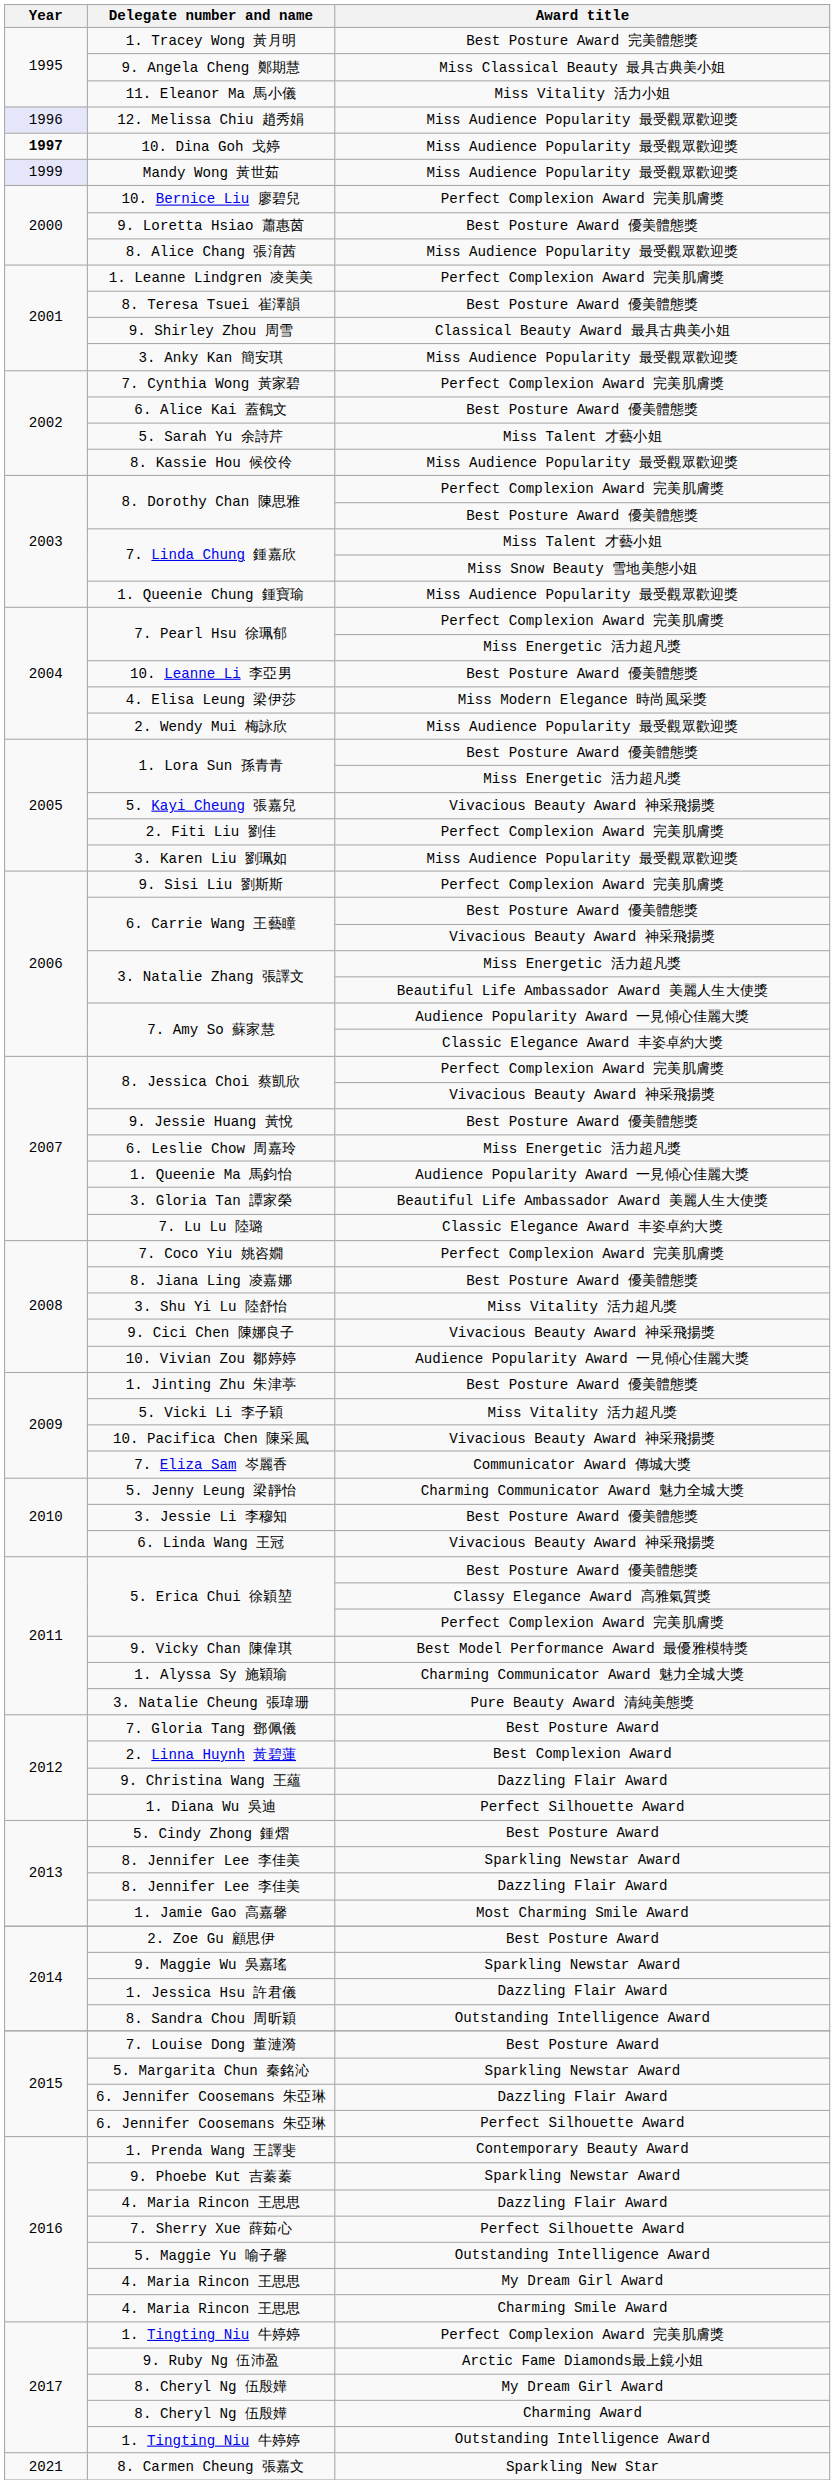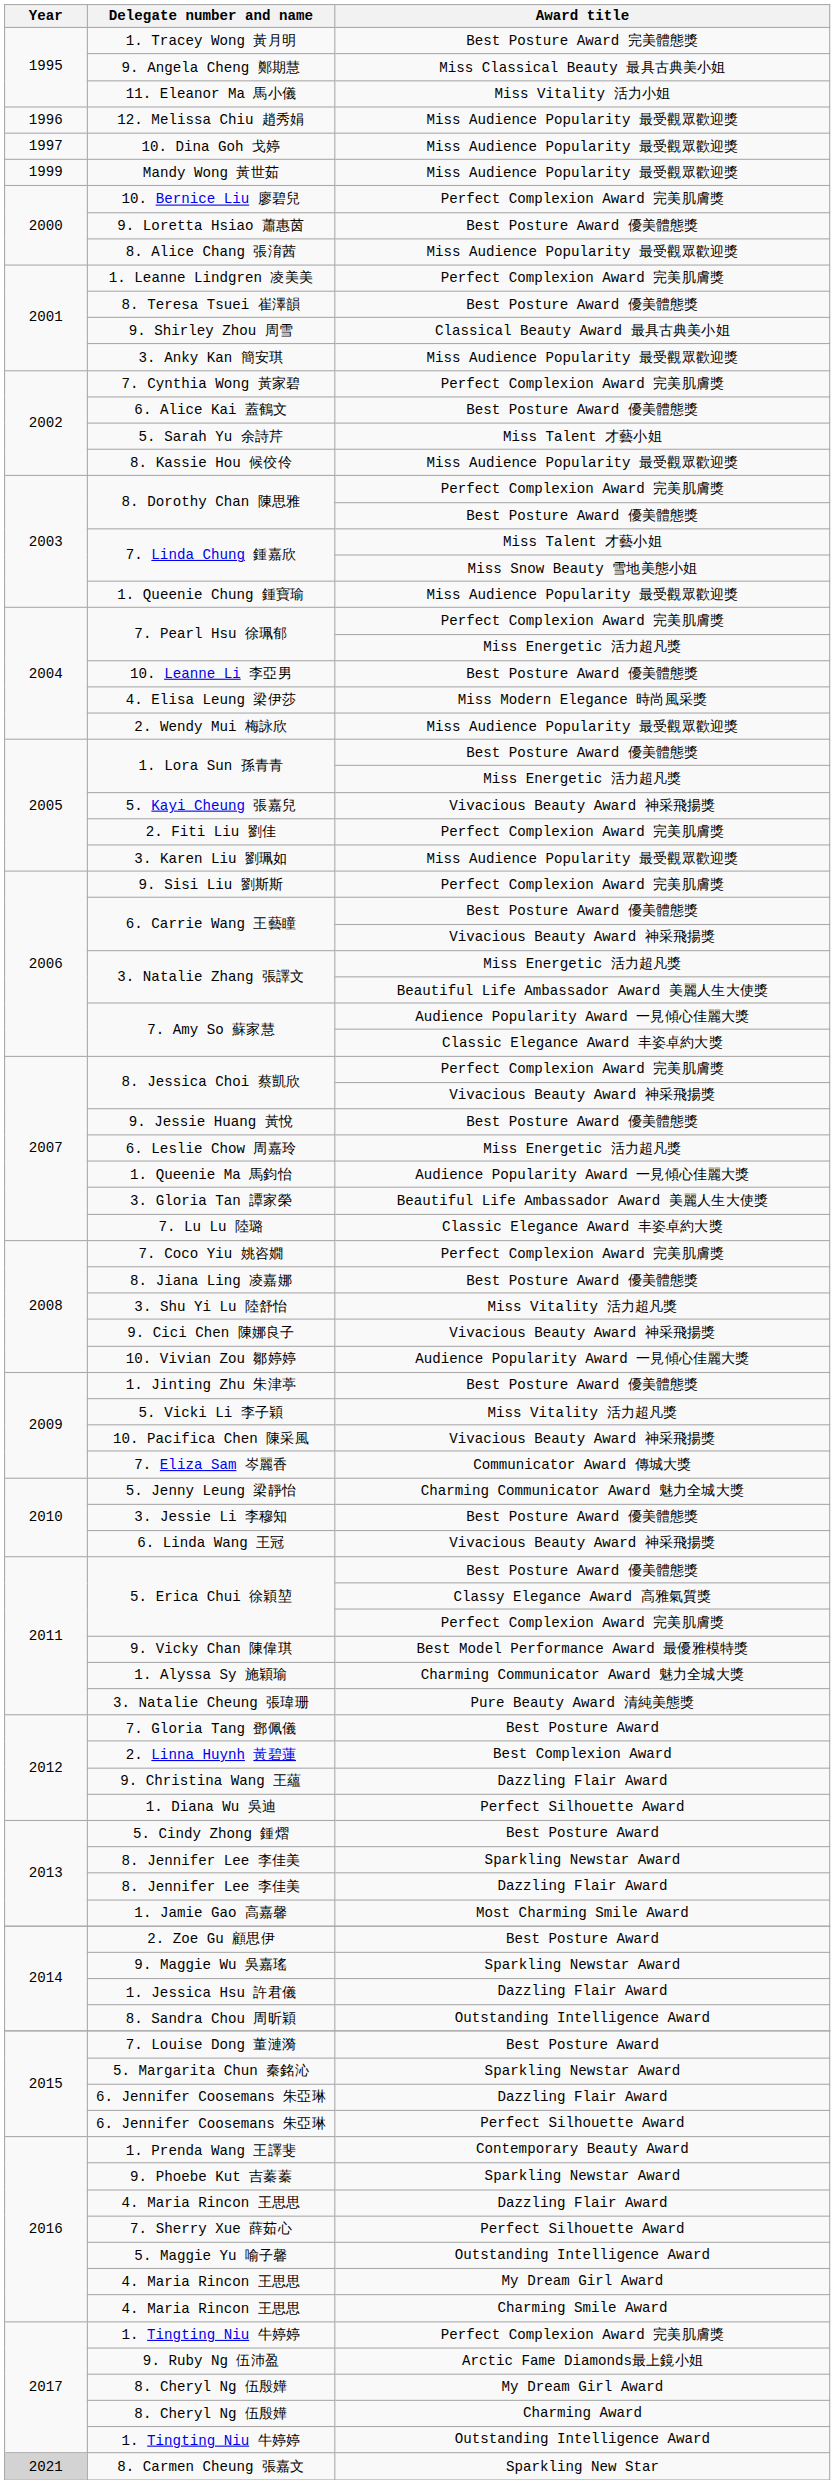(46, 120) lavender background -> (46, 120) no background
(46, 146) bold -> (46, 146) normal
(46, 173) lavender background -> (46, 173) no background
(46, 2466) no background -> (46, 2466) lightgrey background
